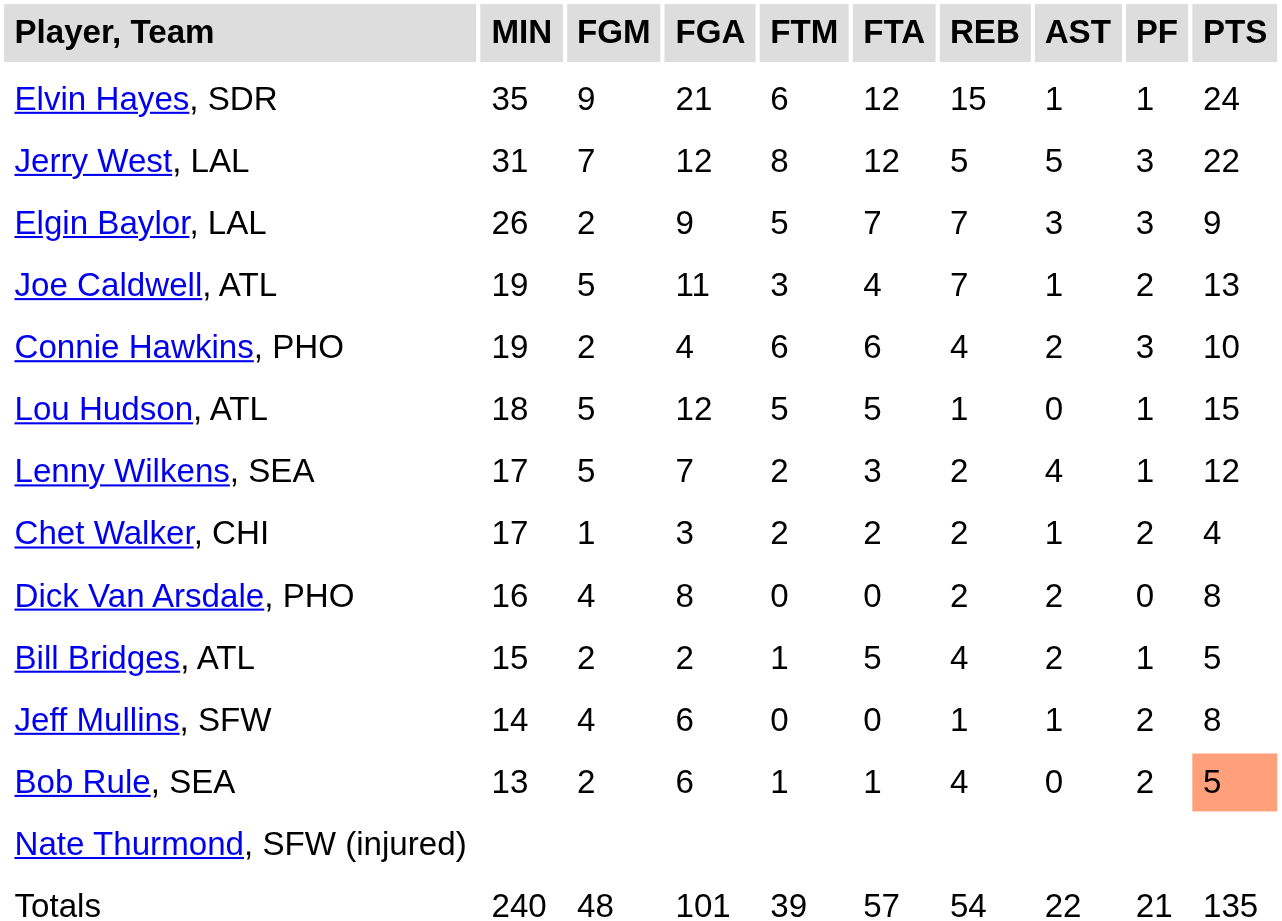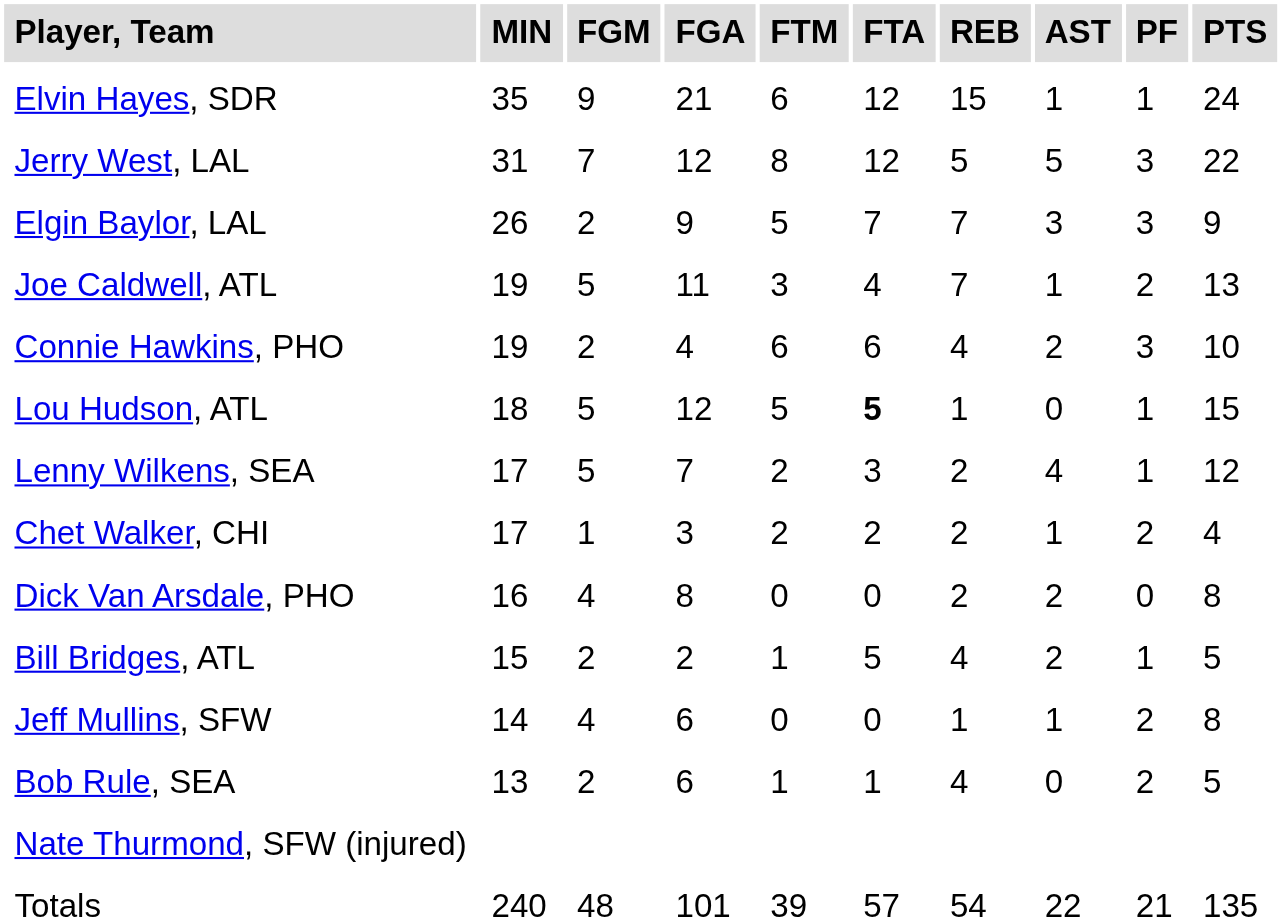(872, 409) normal -> (872, 409) bold
(1212, 781) lightsalmon background -> (1212, 781) no background
